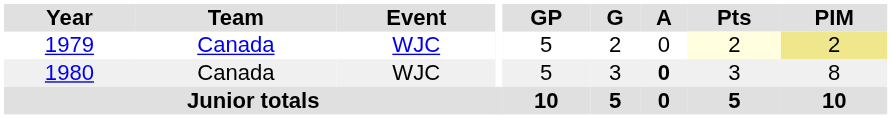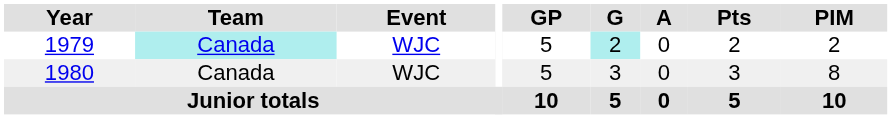(236, 45) no background -> (236, 45) paleturquoise background
(615, 45) no background -> (615, 45) paleturquoise background
(734, 45) lightyellow background -> (734, 45) no background
(834, 45) khaki background -> (834, 45) no background
(664, 72) bold -> (664, 72) normal
